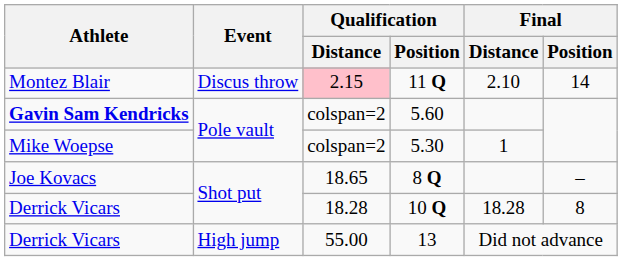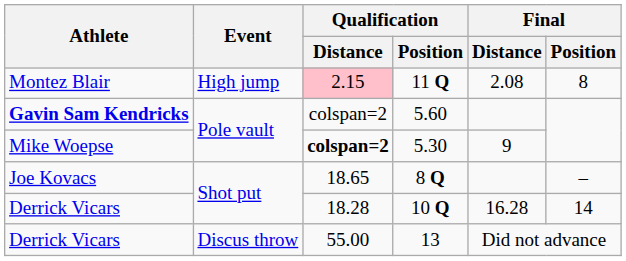(248, 83) Discus throw -> (238, 83) High jump
(503, 83) 2.10 -> (507, 83) 2.08
(580, 83) 14 -> (583, 83) 8
(346, 145) normal -> (348, 145) bold
(504, 145) 1 -> (507, 145) 9
(504, 208) 18.28 -> (507, 208) 16.28
(580, 208) 8 -> (583, 208) 14
(238, 240) High jump -> (248, 240) Discus throw
